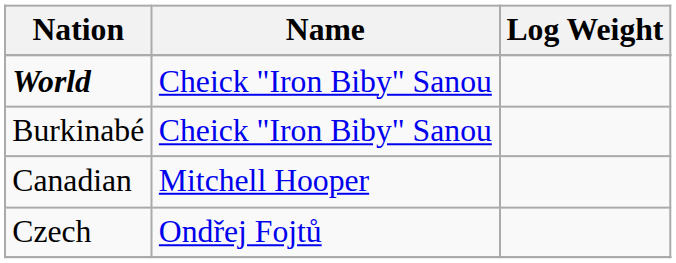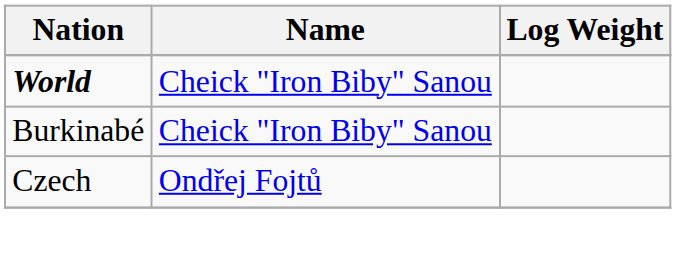- row: (72, 181)
